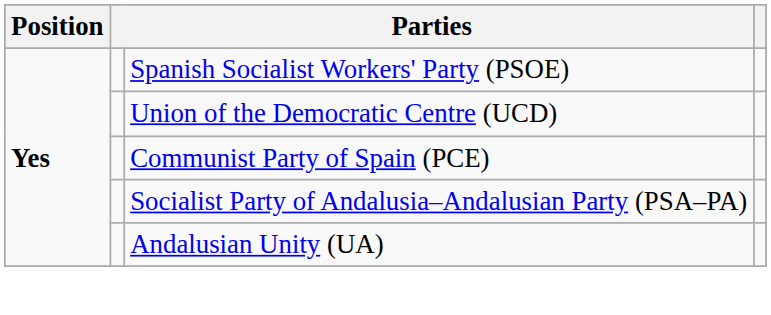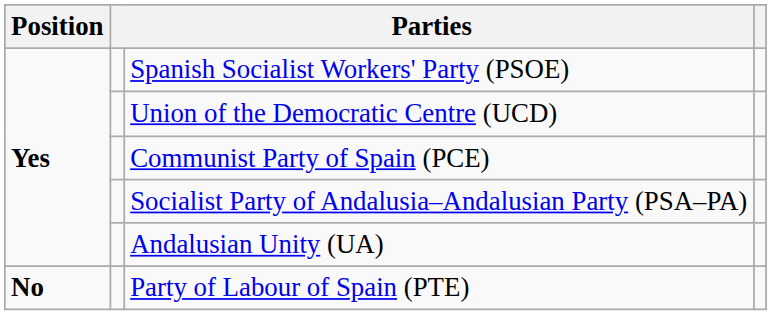+ row: (300, 287)
